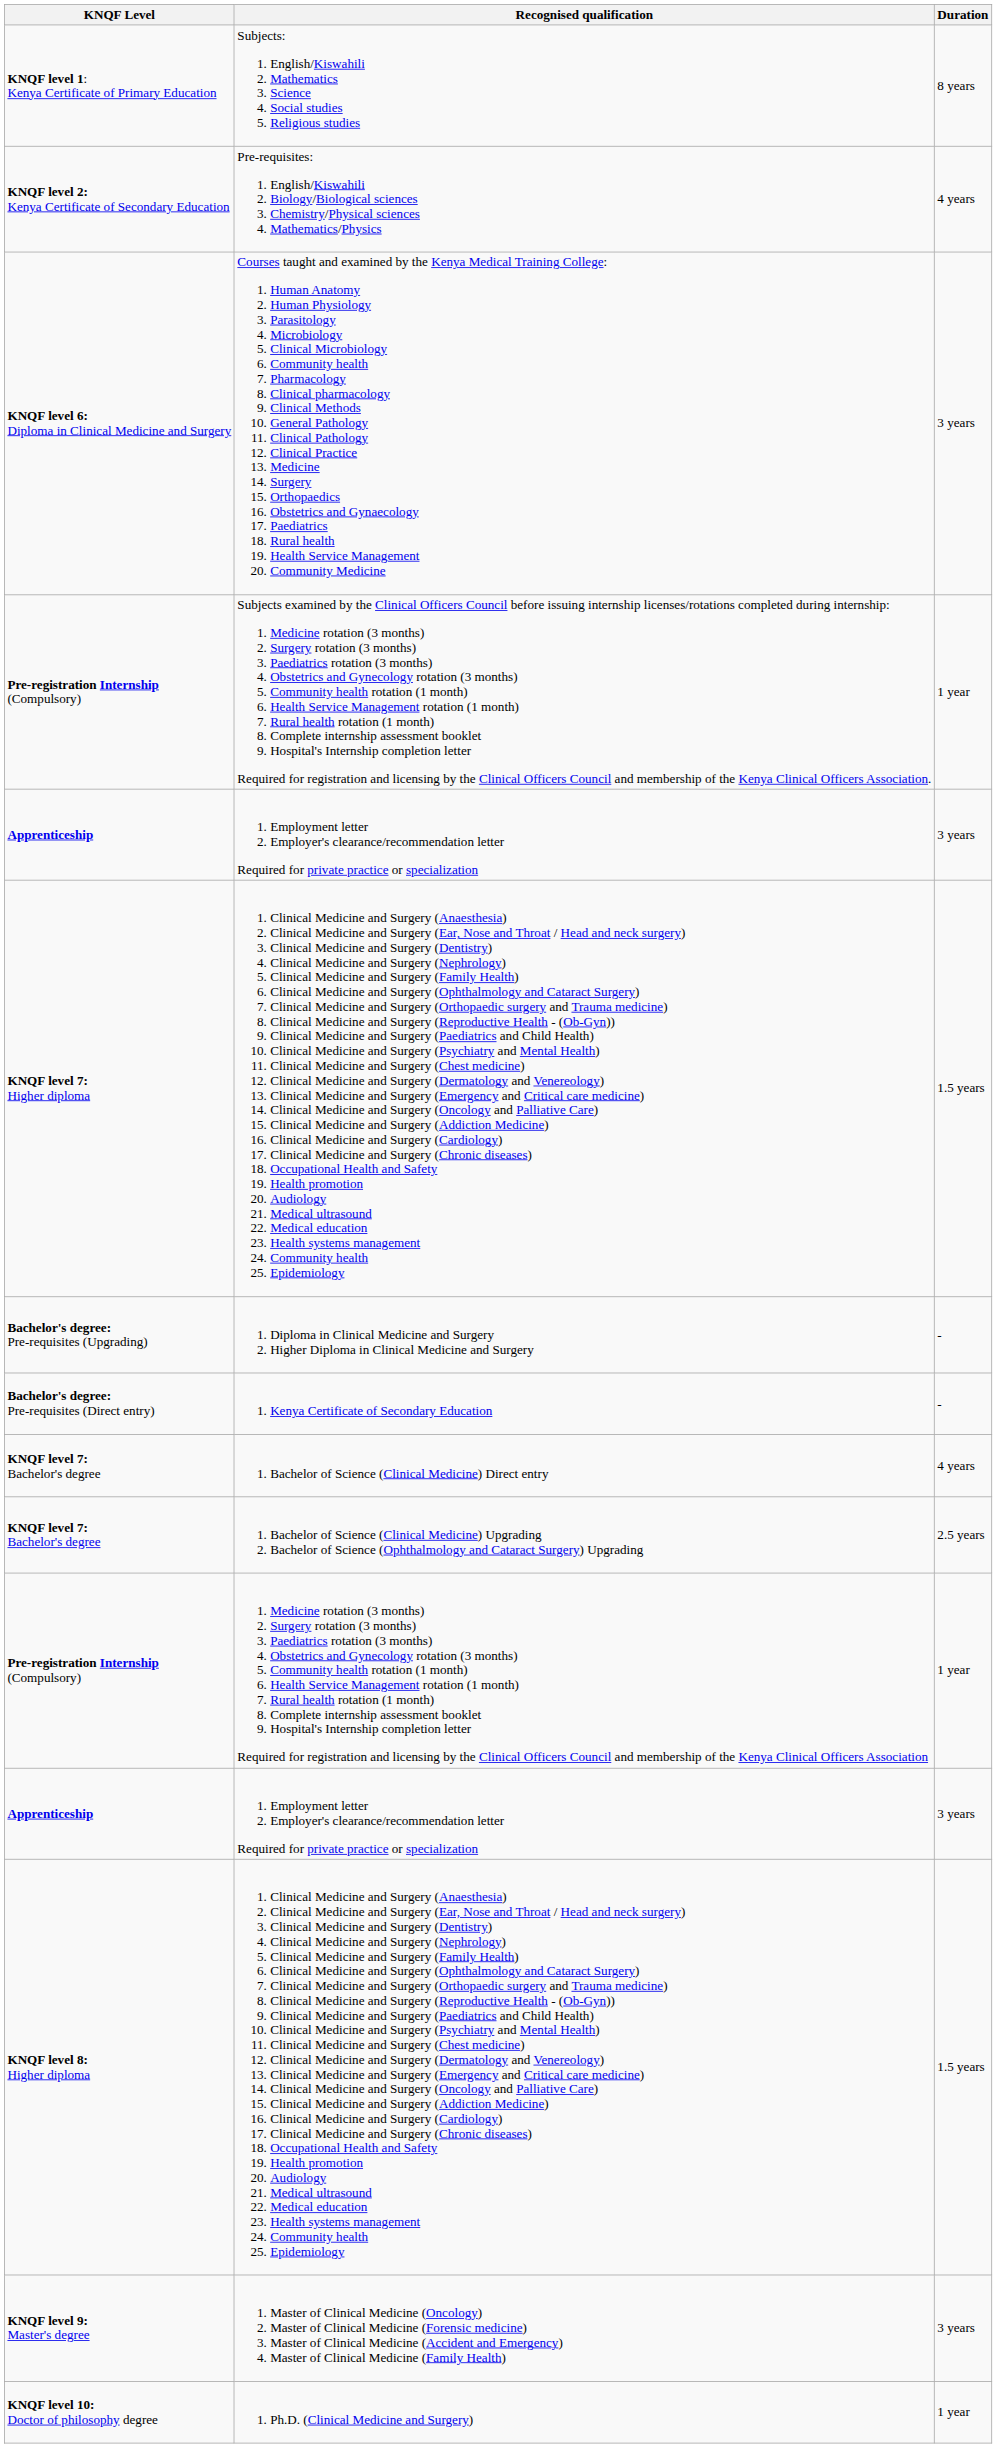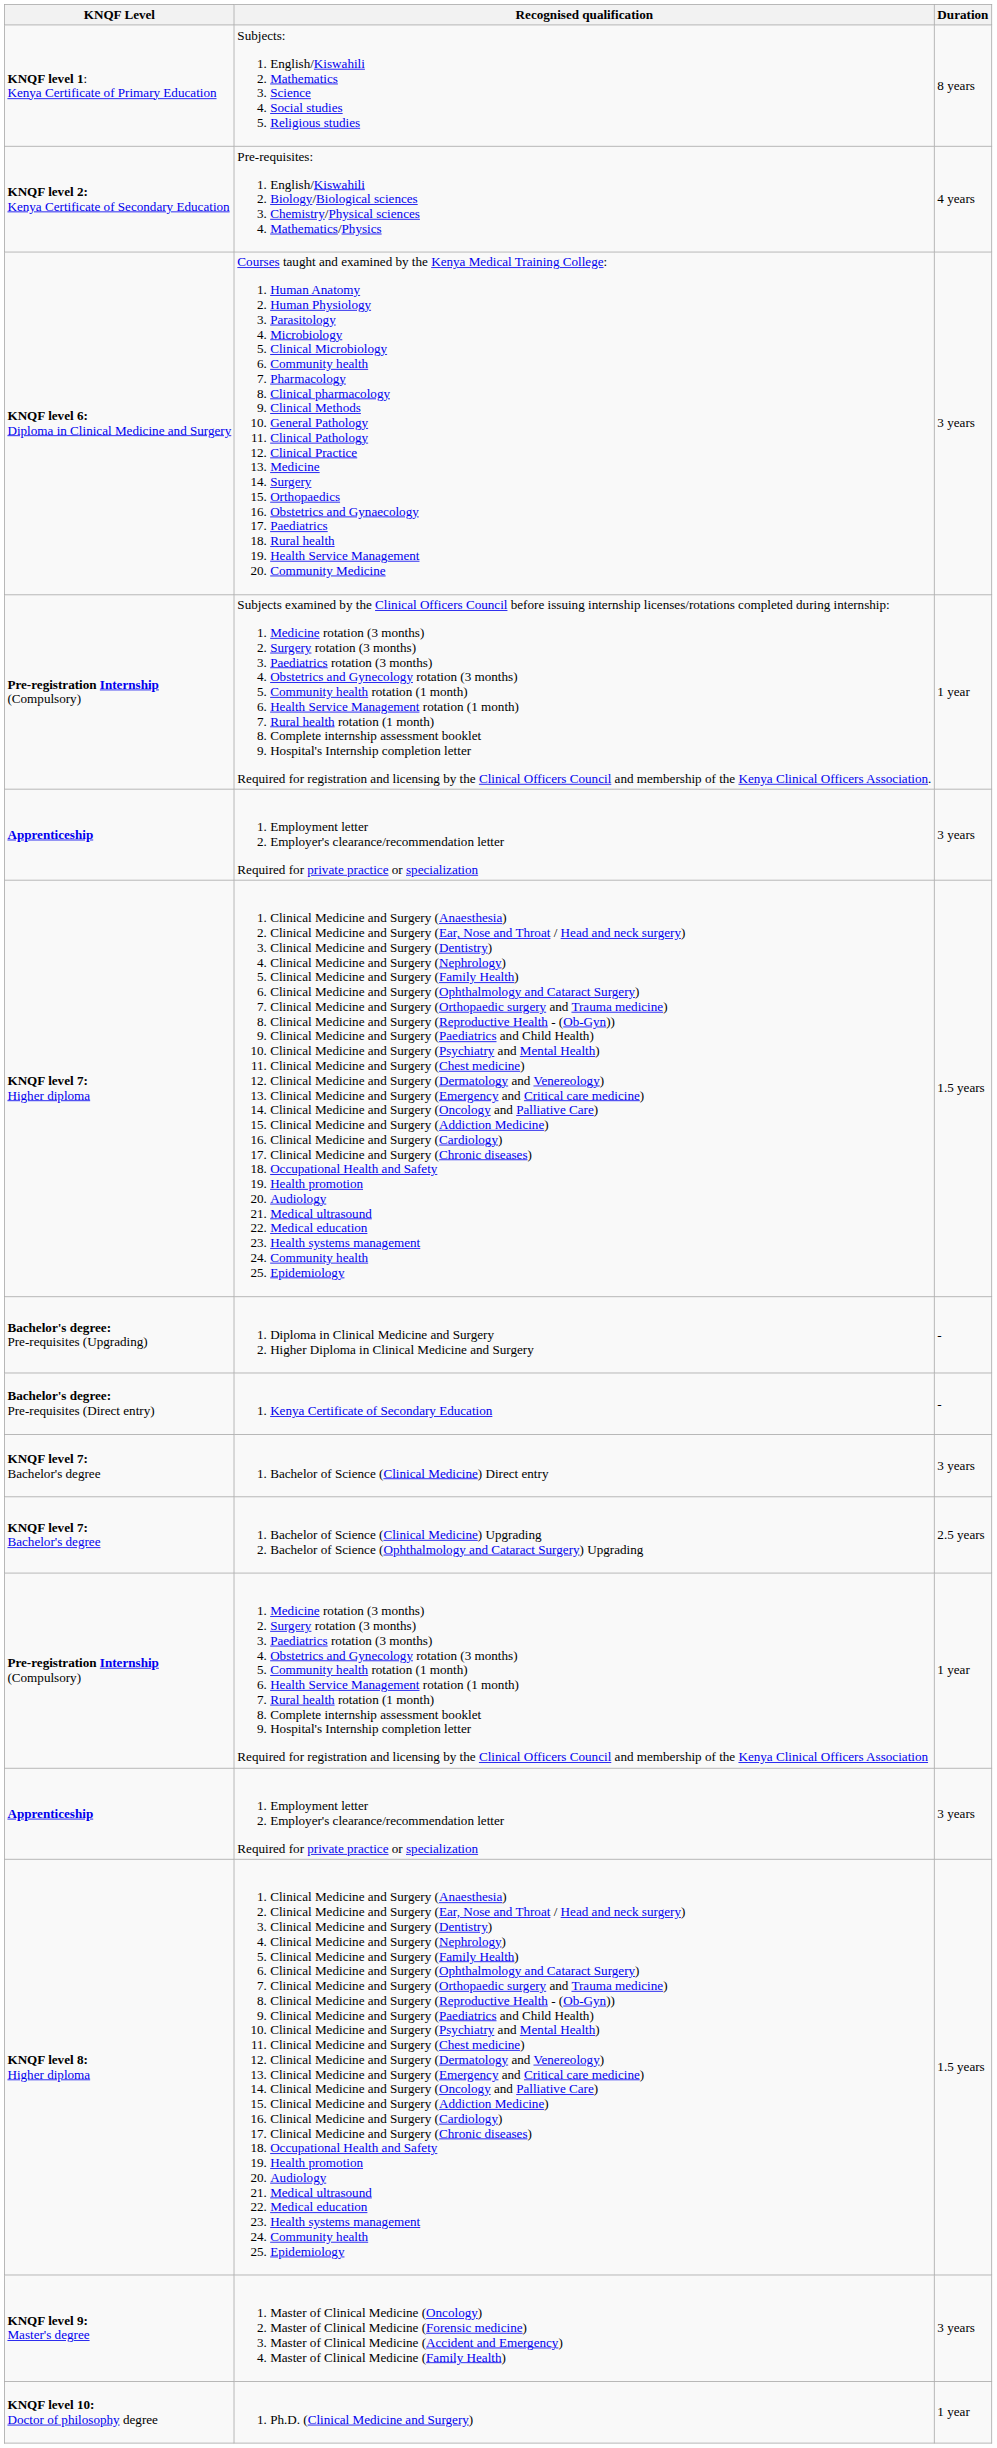(956, 1465) 4 years -> (956, 1465) 3 years
